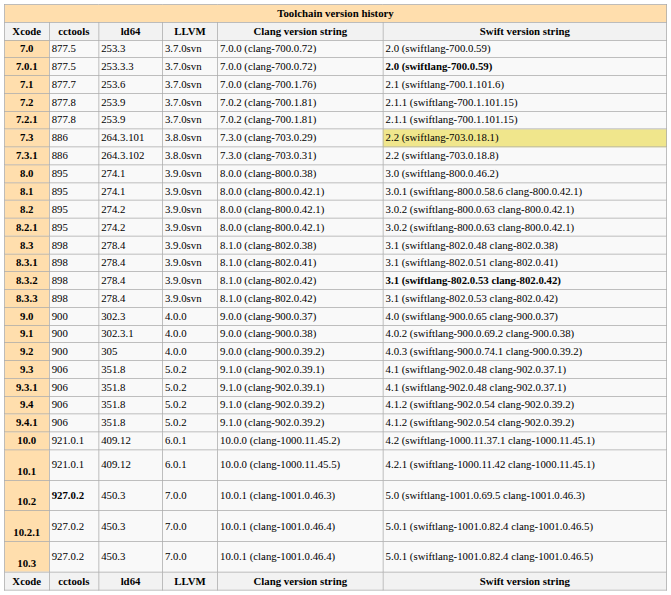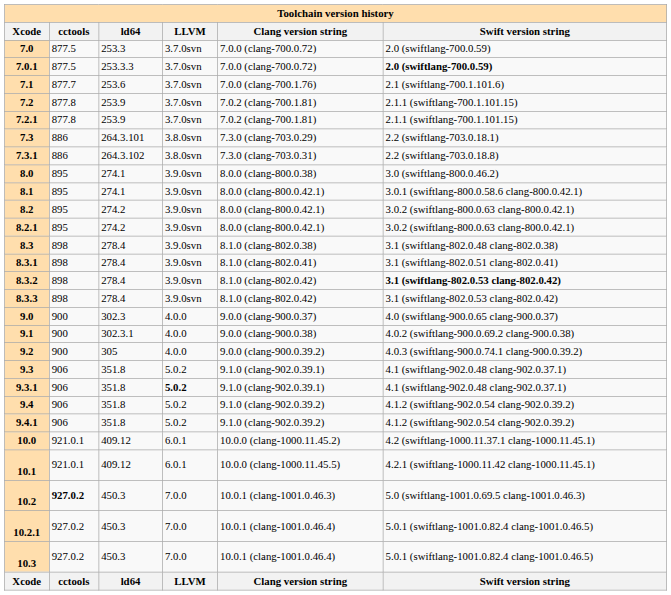(442, 138) khaki background -> (442, 138) no background
(176, 387) normal -> (176, 387) bold
